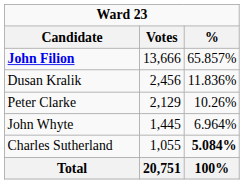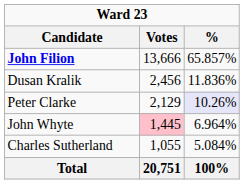(215, 102) no background -> (215, 102) lavender background
(165, 124) no background -> (165, 124) pink background
(214, 146) bold -> (215, 146) normal
